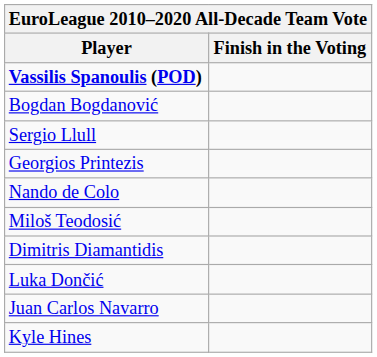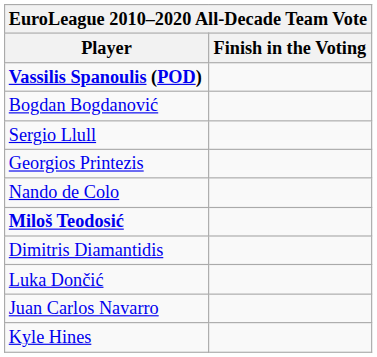(65, 221) normal -> (66, 221) bold
